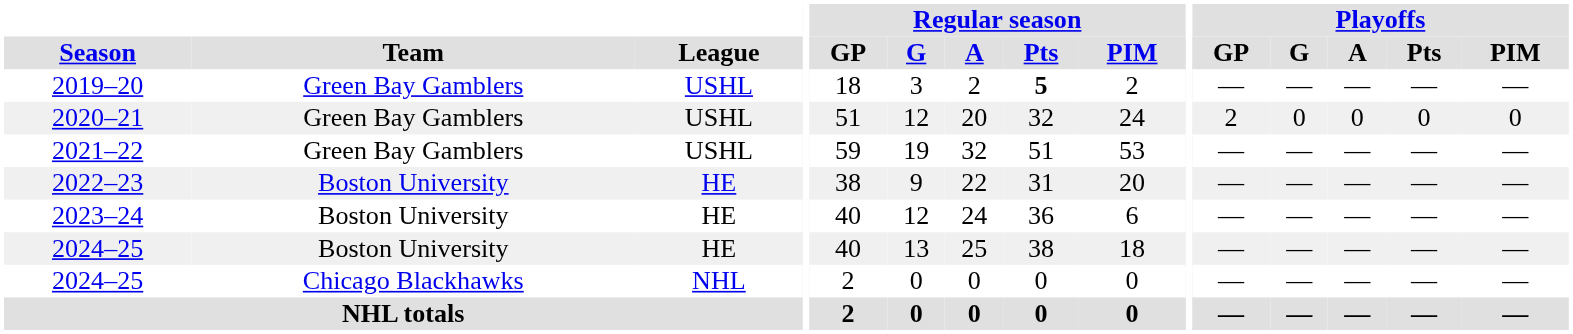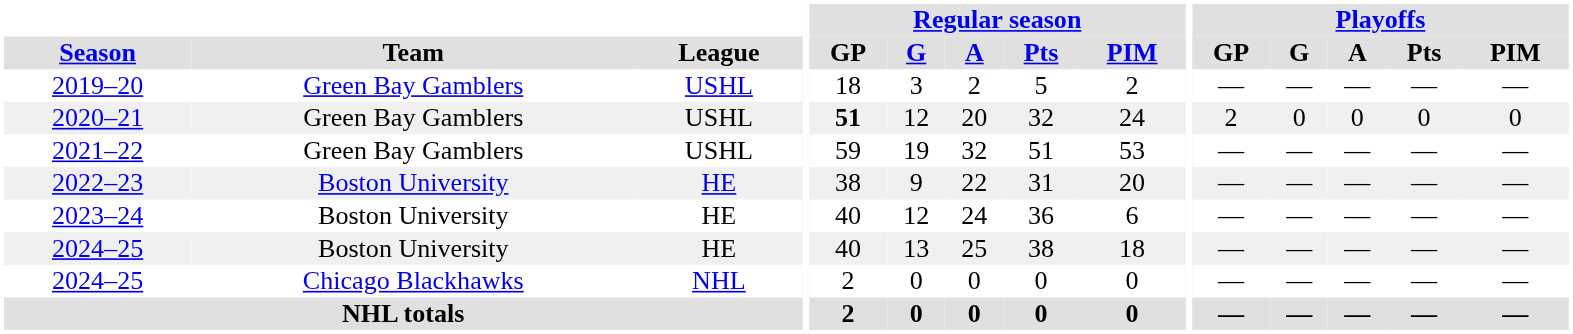(1041, 85) bold -> (1041, 85) normal
(848, 117) normal -> (848, 117) bold
